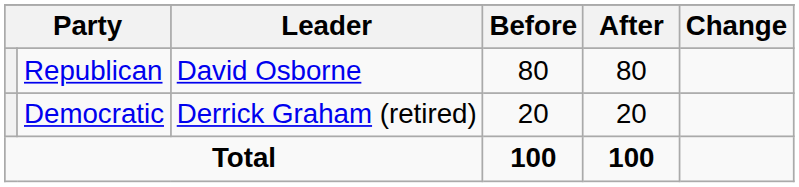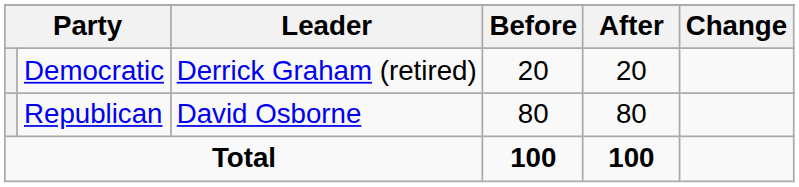rows swapped: (93, 70) <-> (94, 114)
